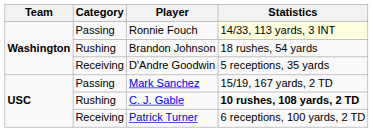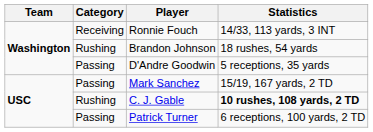(95, 30) Passing -> (100, 30) Receiving
(278, 30) lightyellow background -> (278, 30) no background
(100, 65) Receiving -> (95, 65) Passing
(100, 118) Receiving -> (95, 118) Passing
